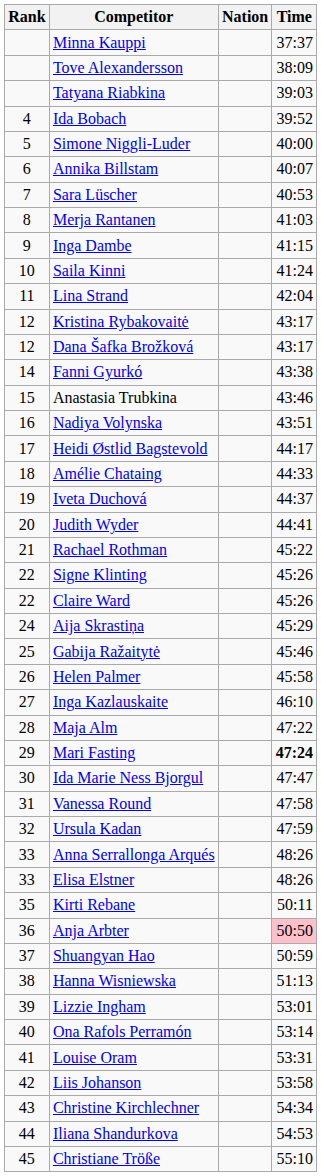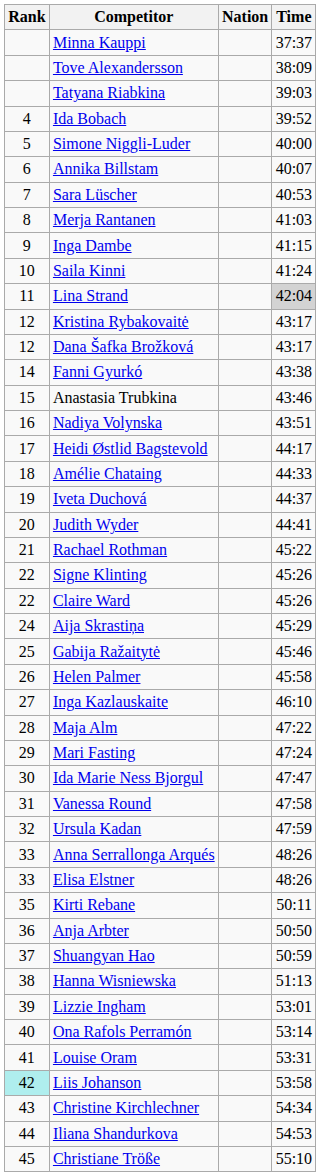(295, 296) no background -> (294, 296) lightgrey background
(294, 753) bold -> (294, 753) normal
(295, 930) pink background -> (294, 930) no background
(27, 1082) no background -> (27, 1082) paleturquoise background
